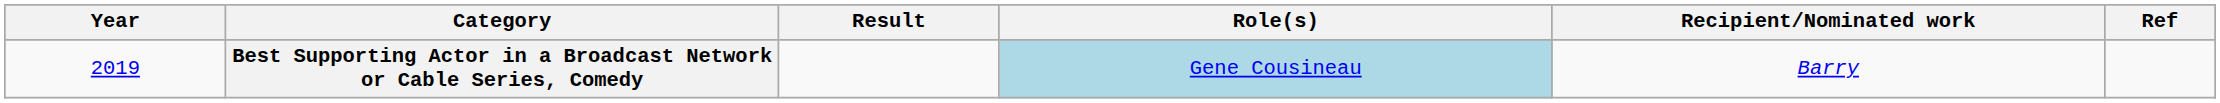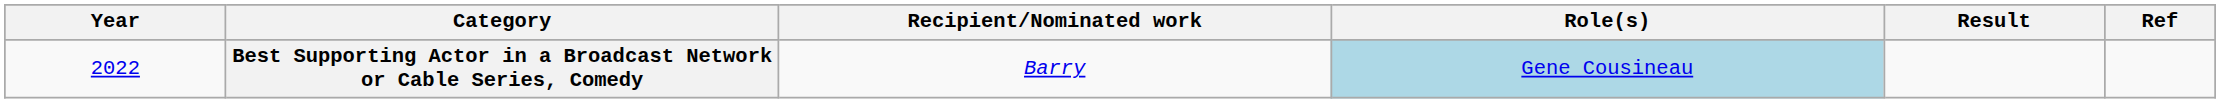columns swapped: (1828, 22) <-> (889, 22)
(115, 68) 2019 -> (115, 68) 2022
